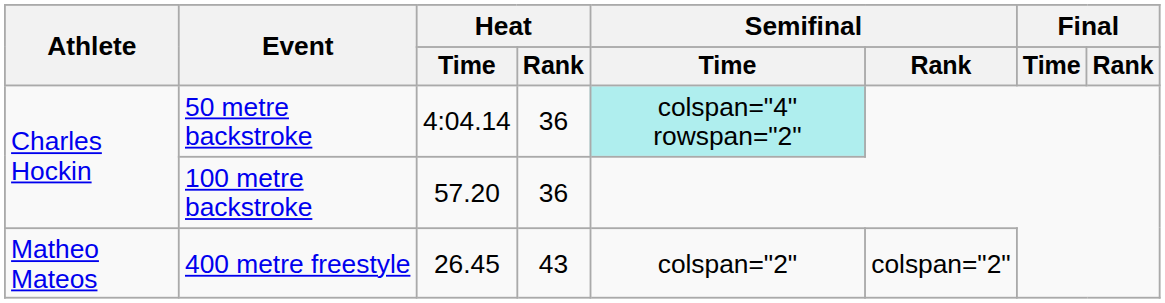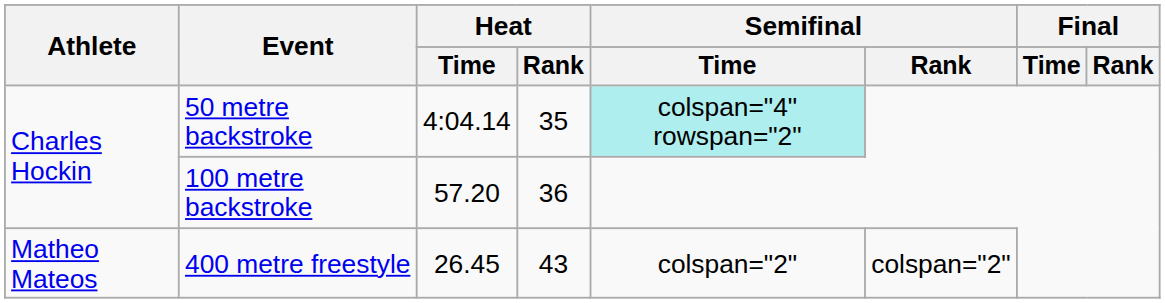(553, 122) 36 -> (553, 122) 35
